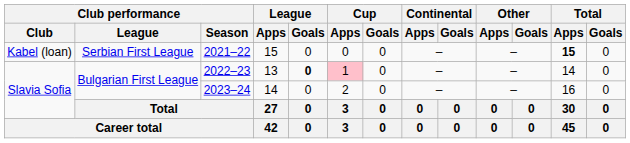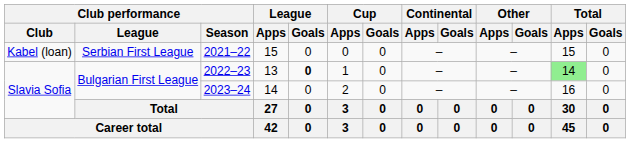(569, 52) bold -> (569, 52) normal
(345, 71) pink background -> (345, 71) no background
(569, 71) no background -> (569, 71) lightgreen background
